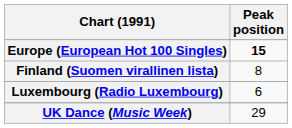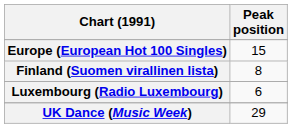(258, 50) bold -> (258, 50) normal
